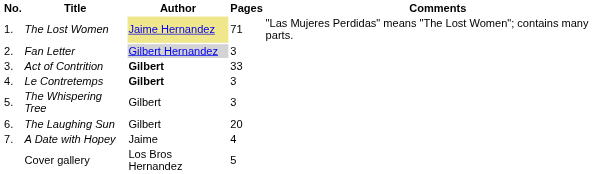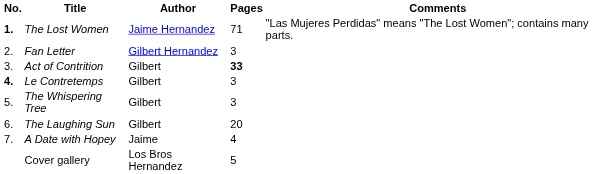(9, 29) normal -> (9, 29) bold
(172, 29) khaki background -> (172, 29) no background
(173, 51) lightgrey background -> (173, 51) no background
(146, 66) bold -> (145, 66) normal
(236, 66) normal -> (236, 66) bold
(9, 81) normal -> (9, 81) bold
(146, 81) bold -> (145, 81) normal
